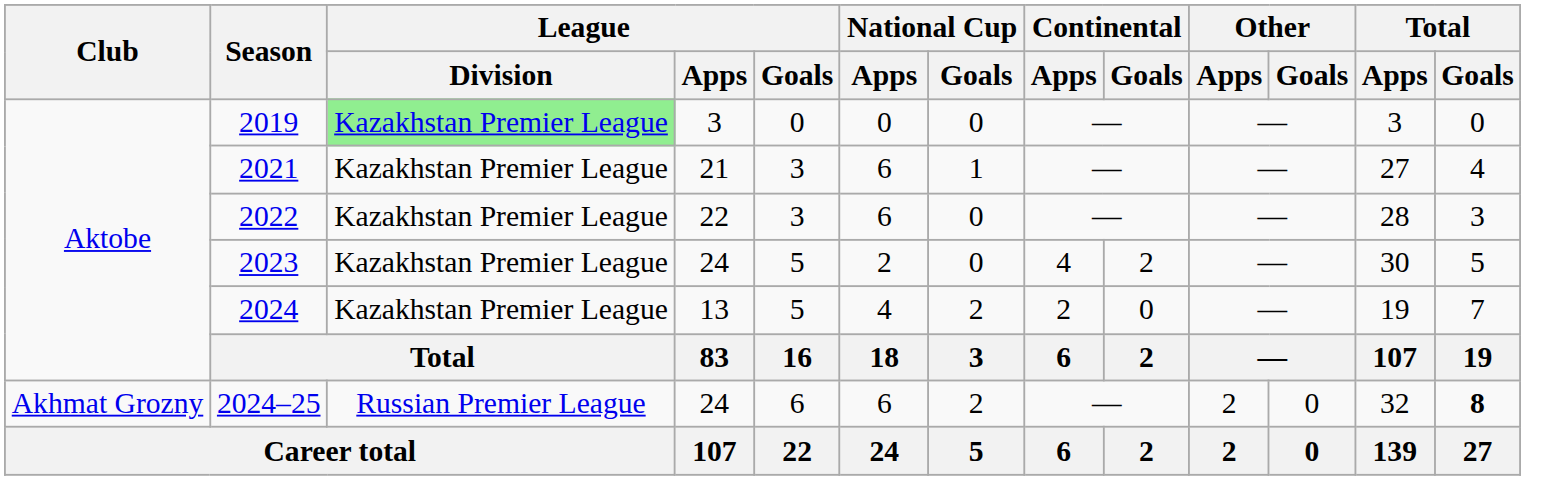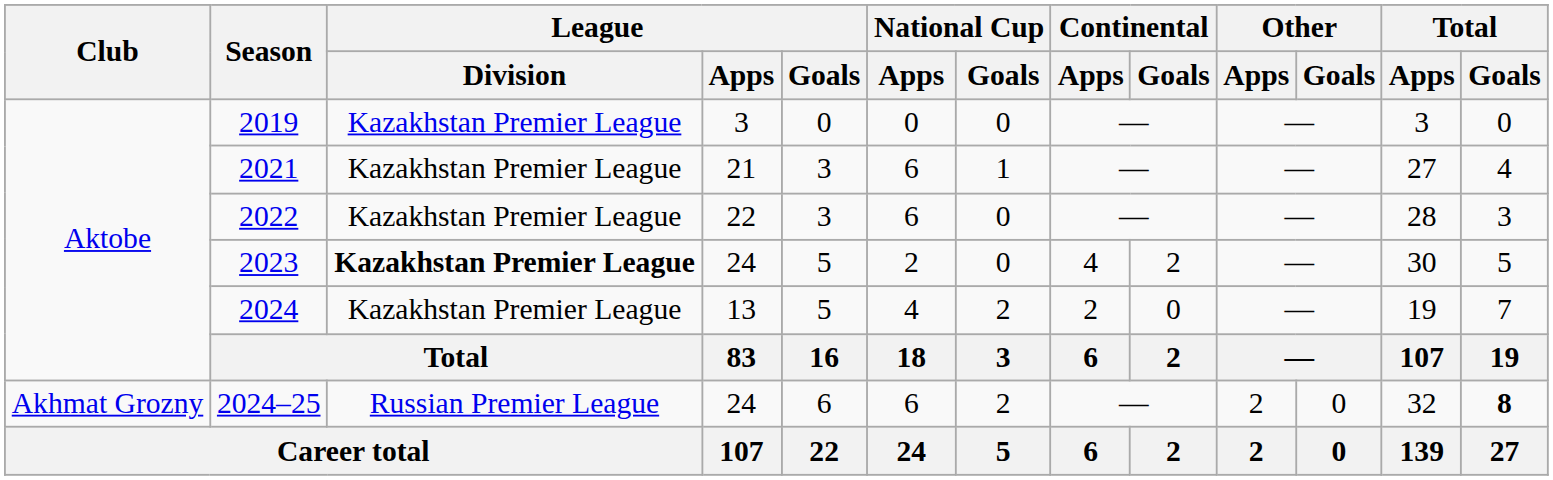(501, 121) lightgreen background -> (514, 121) no background
(501, 262) normal -> (514, 262) bold
